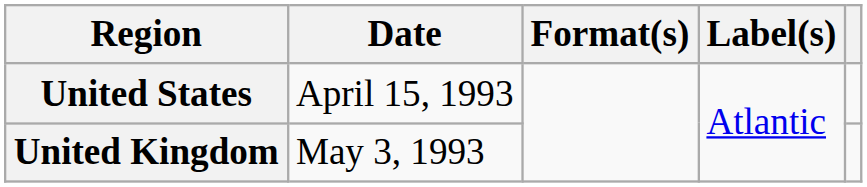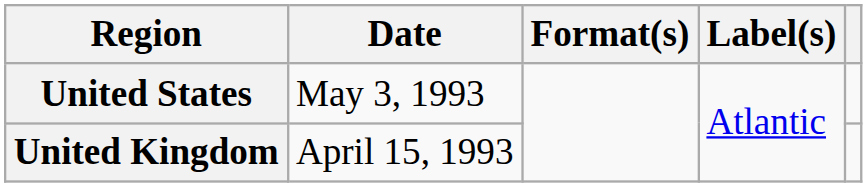(405, 92) April 15, 1993 -> (390, 92) May 3, 1993
(390, 151) May 3, 1993 -> (405, 151) April 15, 1993
